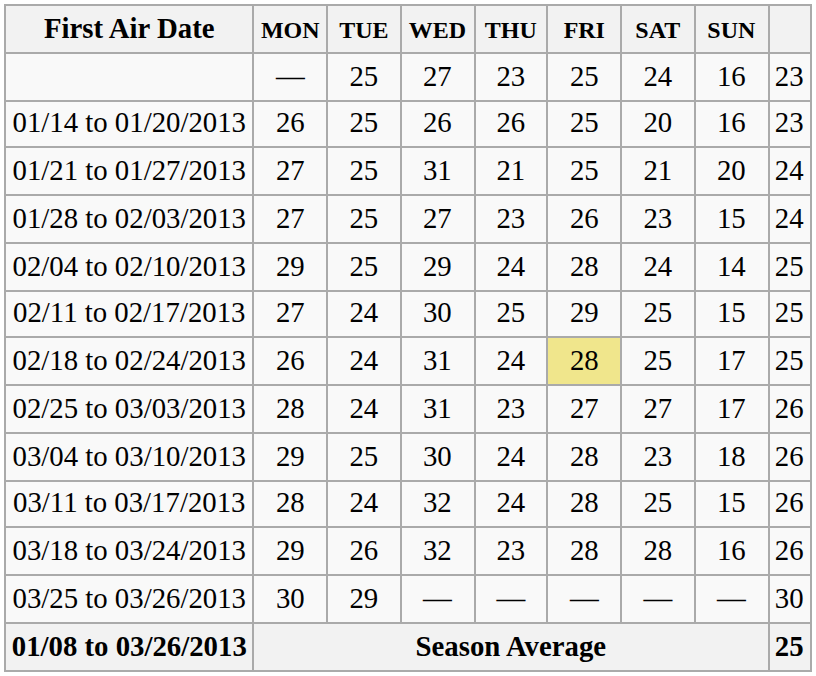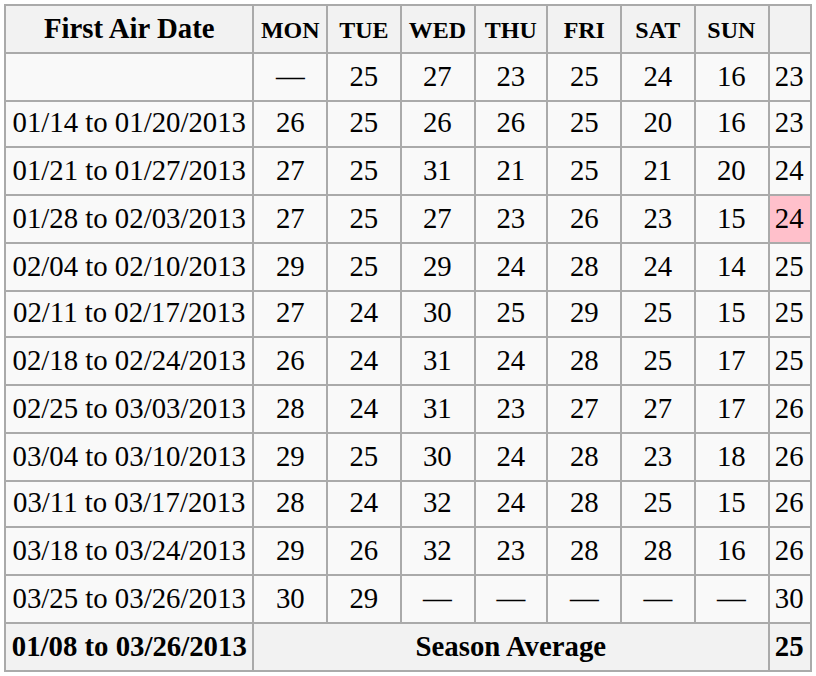(789, 218) no background -> (789, 218) pink background
(584, 361) khaki background -> (584, 361) no background
